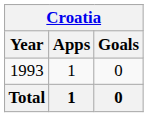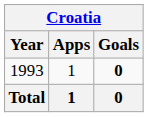(119, 71) normal -> (119, 71) bold
